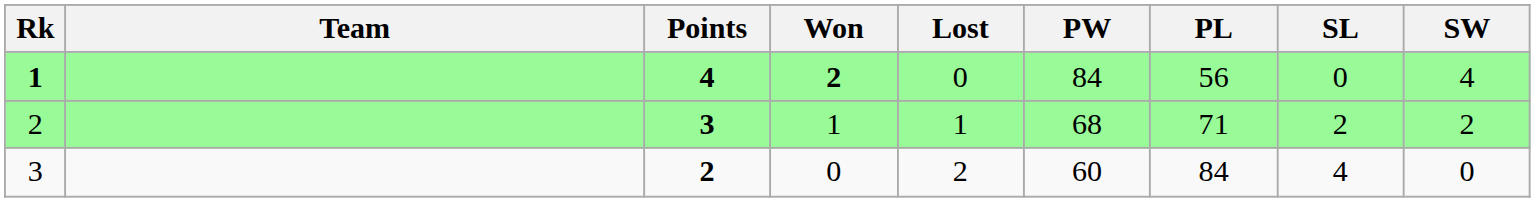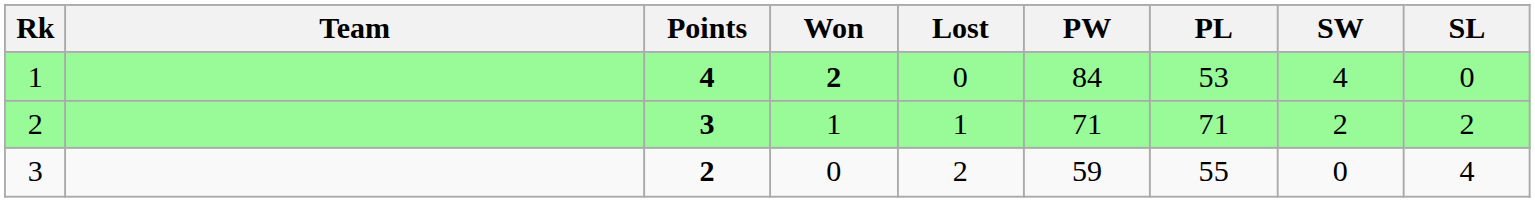columns swapped: (1467, 28) <-> (1340, 28)
(35, 76) bold -> (35, 76) normal
(1214, 76) 56 -> (1214, 76) 53
(1087, 123) 68 -> (1087, 123) 71
(1087, 171) 60 -> (1087, 171) 59
(1214, 171) 84 -> (1214, 171) 55
